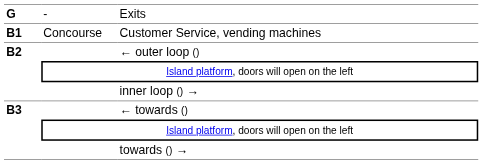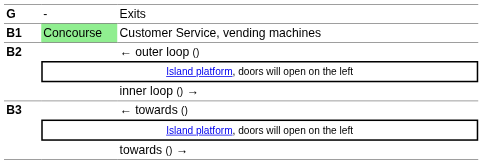(73, 32) no background -> (73, 32) lightgreen background
